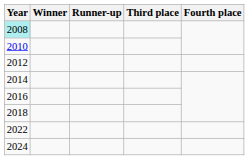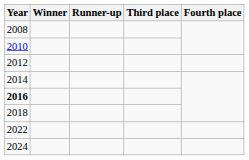(17, 29) paleturquoise background -> (17, 29) no background
(17, 96) normal -> (17, 96) bold
